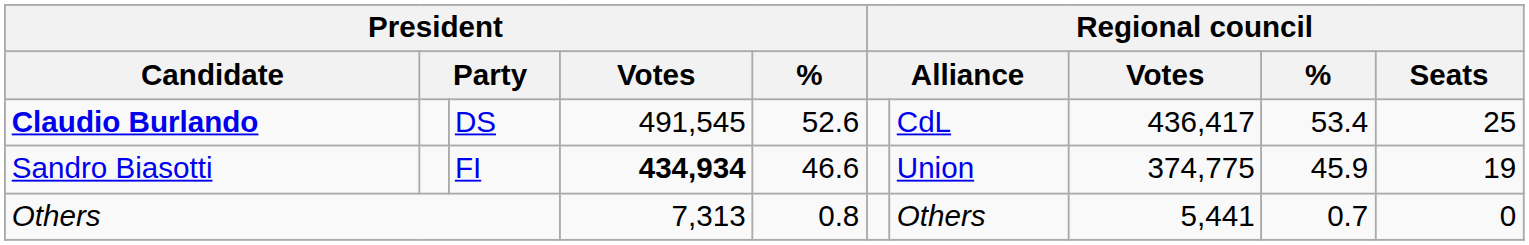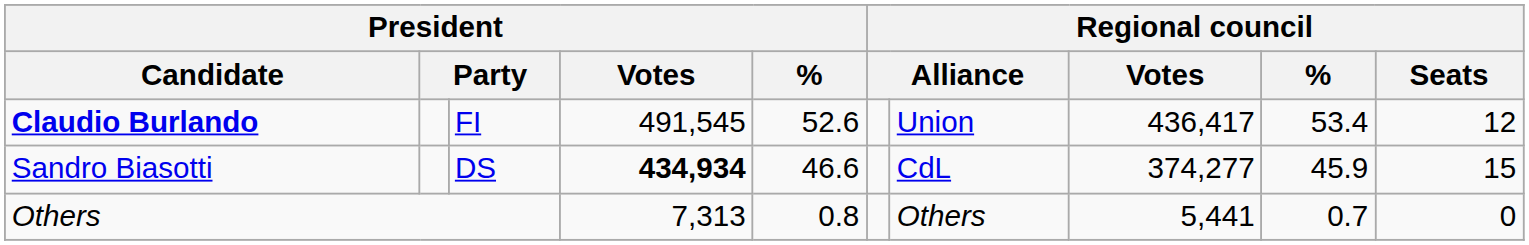(475, 121) DS -> (468, 121) FI
(924, 121) CdL -> (935, 121) Union
(1500, 121) 25 -> (1500, 121) 12
(468, 168) FI -> (475, 168) DS
(935, 168) Union -> (924, 168) CdL
(1201, 168) 374,775 -> (1201, 168) 374,277
(1500, 168) 19 -> (1500, 168) 15
